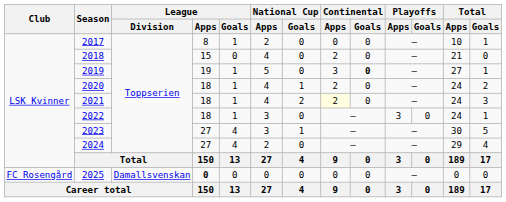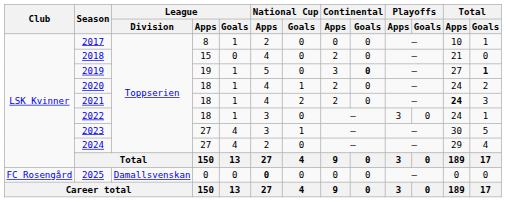(485, 71) normal -> (485, 71) bold
(335, 101) lightyellow background -> (335, 101) no background
(456, 101) normal -> (456, 101) bold
(206, 175) bold -> (206, 175) normal
(267, 175) normal -> (267, 175) bold
